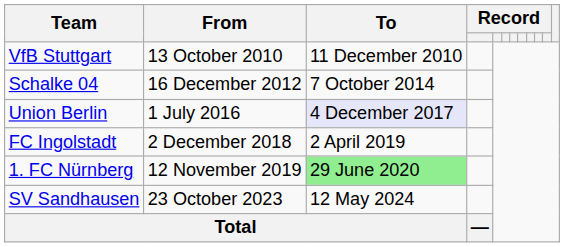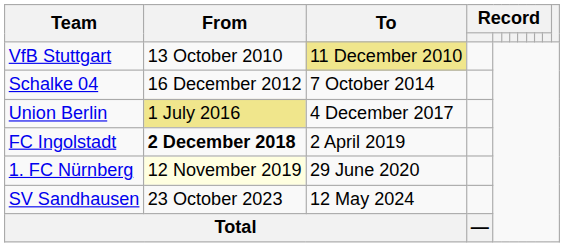(386, 55) no background -> (386, 55) khaki background
(194, 113) no background -> (194, 113) khaki background
(382, 113) lavender background -> (382, 113) no background
(220, 141) normal -> (222, 141) bold
(225, 170) no background -> (225, 170) lightyellow background
(365, 170) lightgreen background -> (365, 170) no background
